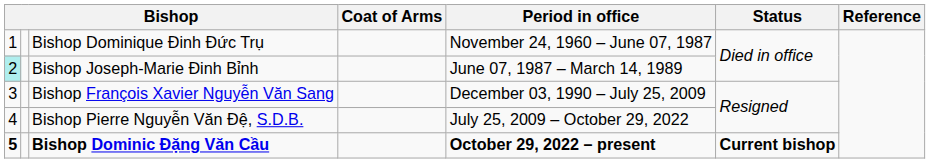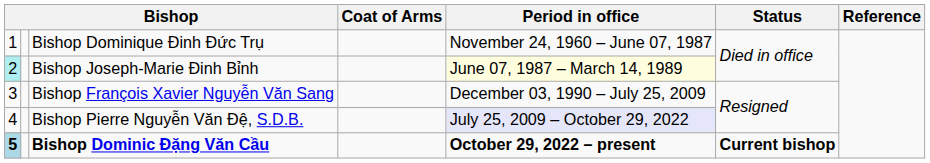(566, 68) no background -> (566, 68) lightyellow background
(569, 119) no background -> (569, 119) lavender background
(13, 145) no background -> (13, 145) lightblue background
